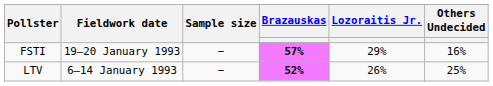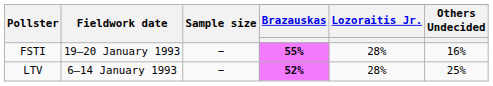(294, 52) 57% -> (294, 52) 55%
(377, 52) 29% -> (377, 52) 28%
(377, 72) 26% -> (377, 72) 28%
